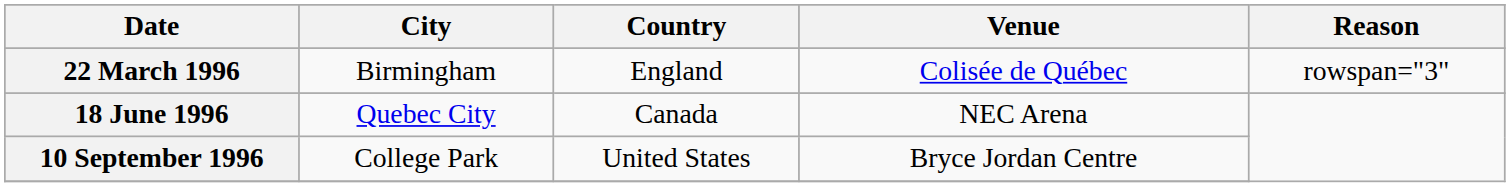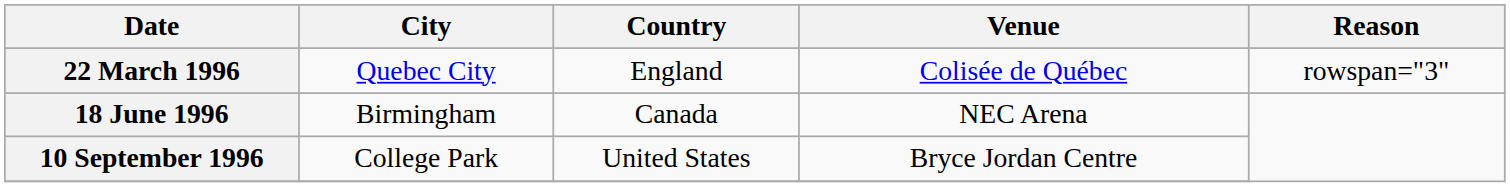(426, 70) Birmingham -> (426, 70) Quebec City
(426, 114) Quebec City -> (426, 114) Birmingham
